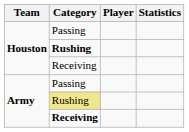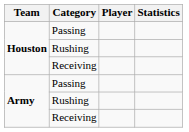(71, 48) bold -> (70, 48) normal
(70, 100) khaki background -> (70, 100) no background
(75, 118) bold -> (74, 118) normal
